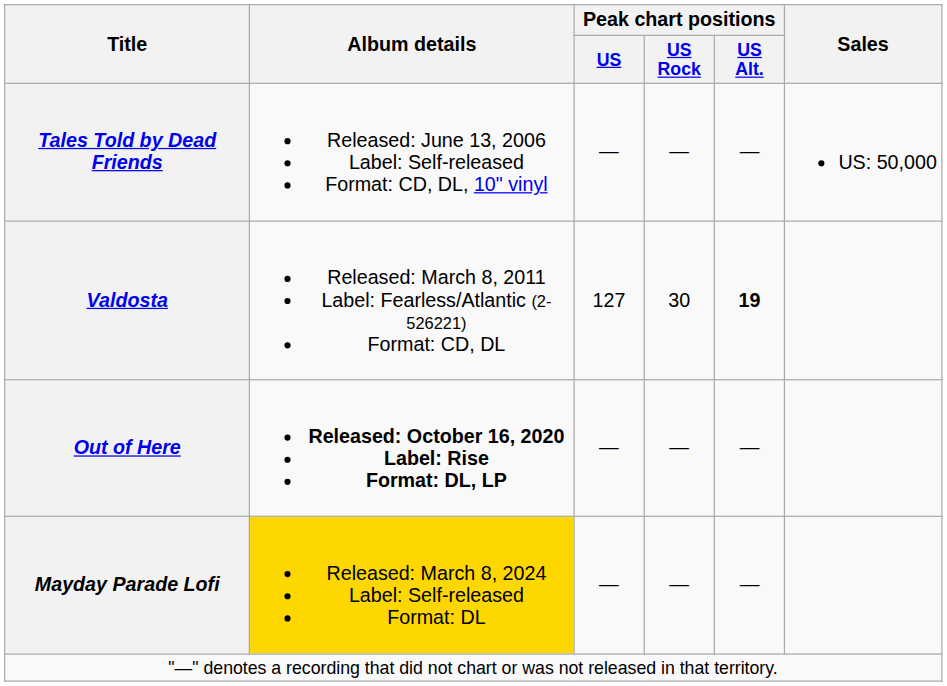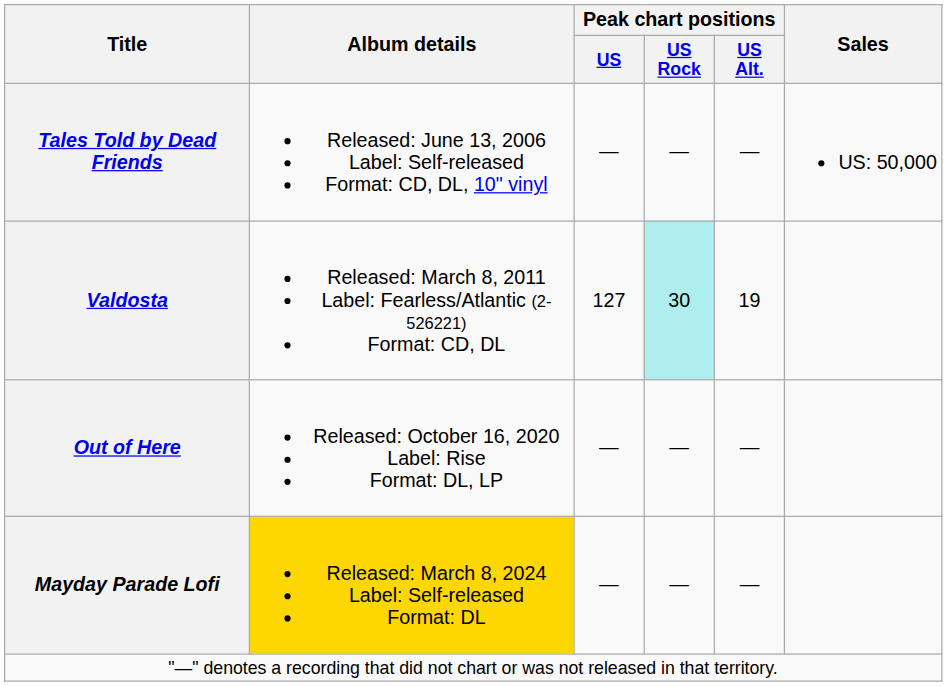(679, 299) no background -> (679, 299) paleturquoise background
(750, 299) bold -> (750, 299) normal
(412, 459) bold -> (412, 459) normal
